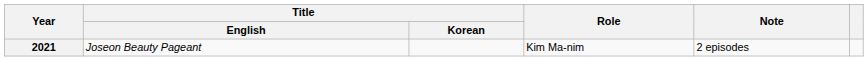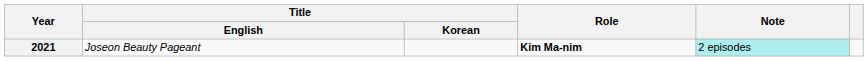(555, 47) normal -> (551, 47) bold
(723, 47) no background -> (725, 47) paleturquoise background
